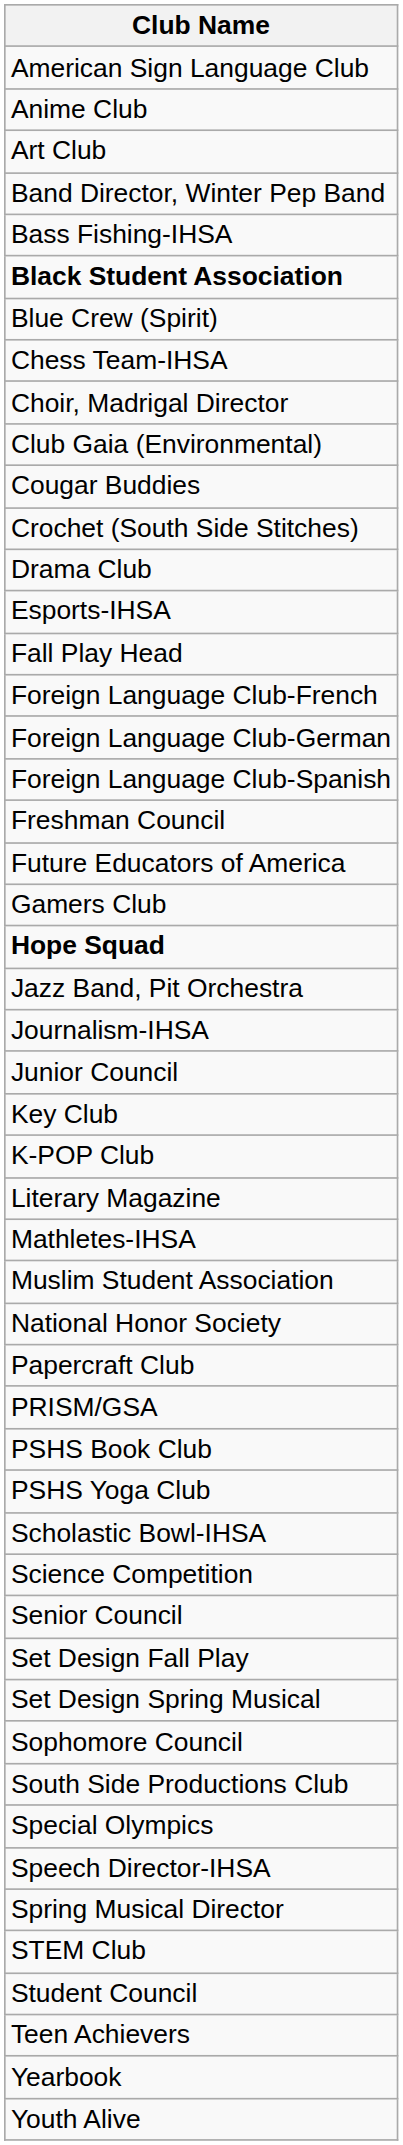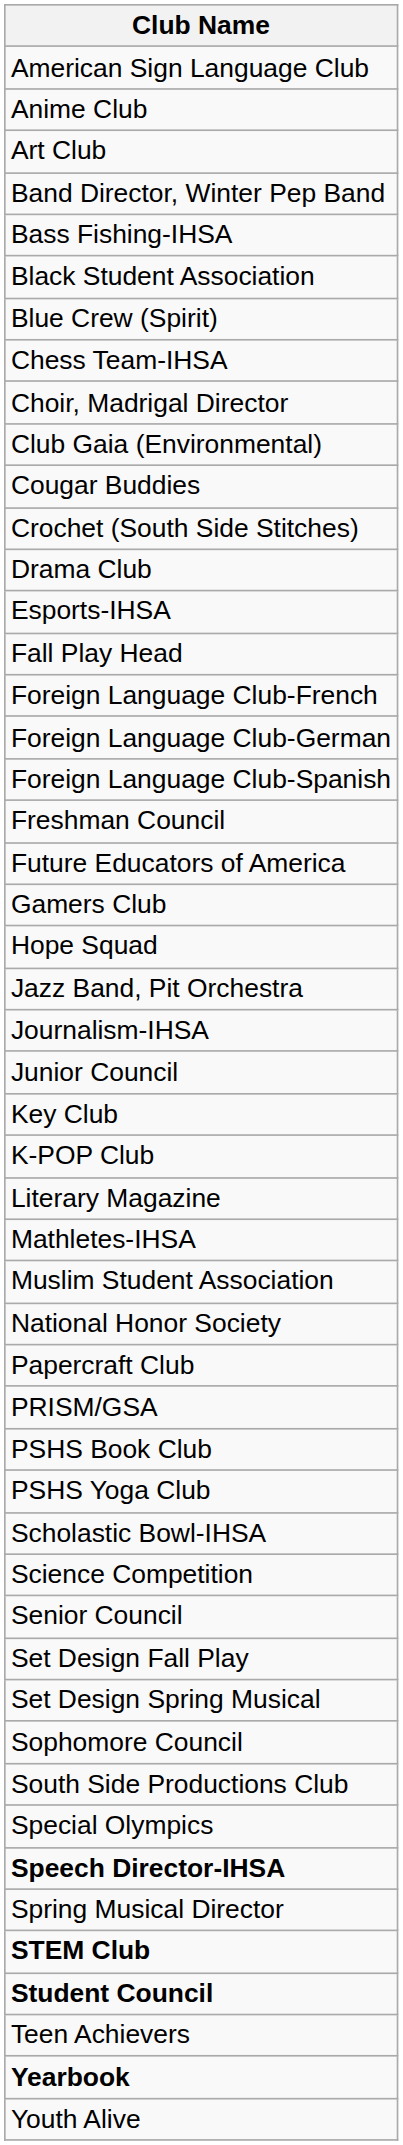(177, 276) bold -> (163, 276) normal
(88, 946) bold -> (84, 946) normal
(141, 1867) normal -> (148, 1867) bold
(78, 1951) normal -> (81, 1951) bold
(104, 1993) normal -> (112, 1993) bold
(66, 2077) normal -> (70, 2077) bold
